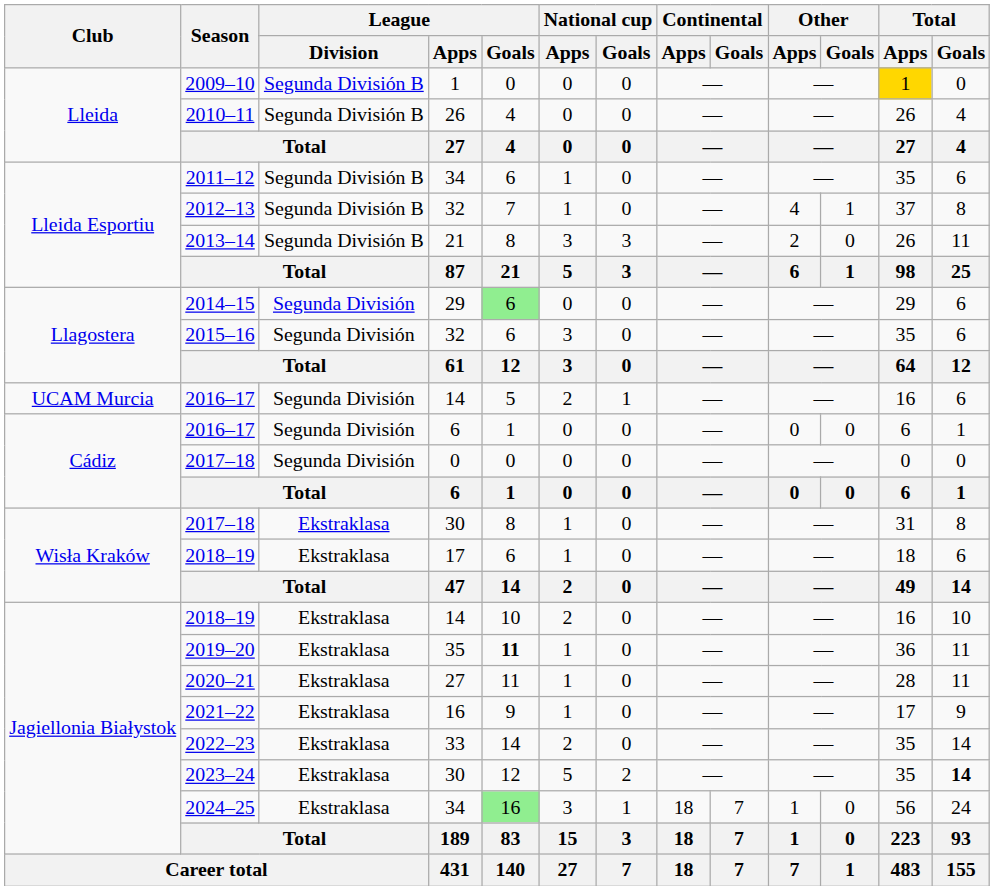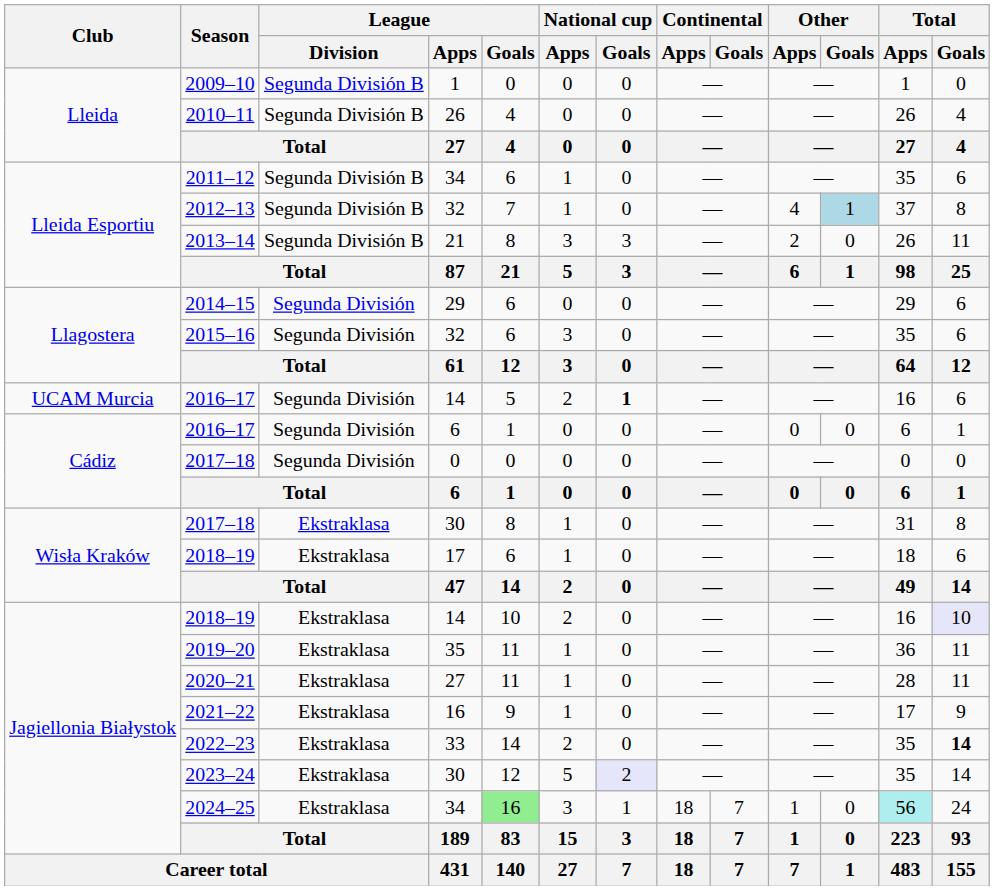(905, 83) gold background -> (905, 83) no background
(850, 209) no background -> (850, 209) lightblue background
(510, 303) lightgreen background -> (510, 303) no background
(626, 397) normal -> (626, 397) bold
(961, 618) no background -> (961, 618) lavender background
(510, 649) bold -> (510, 649) normal
(961, 743) normal -> (961, 743) bold
(626, 775) no background -> (626, 775) lavender background
(961, 775) bold -> (961, 775) normal
(905, 806) no background -> (905, 806) paleturquoise background
